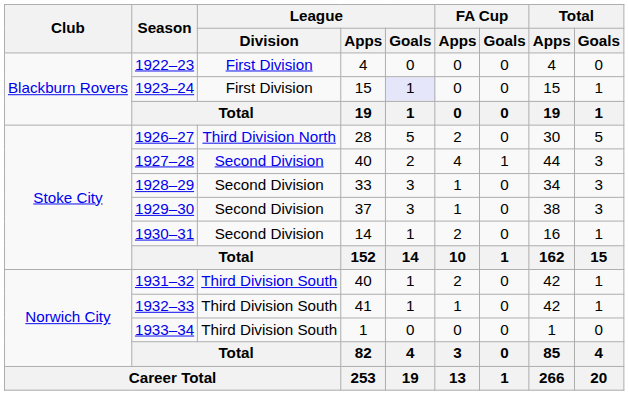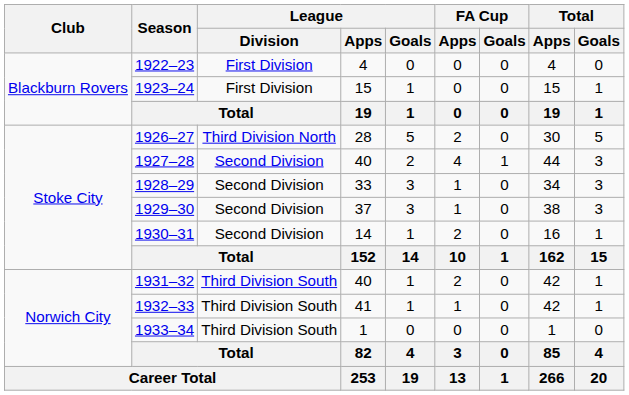(410, 88) lavender background -> (410, 88) no background
